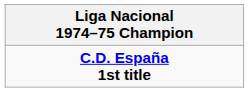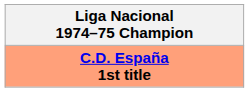(124, 66) no background -> (124, 66) lightsalmon background
